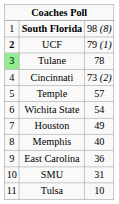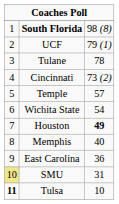(12, 45) bold -> (12, 45) normal
(12, 61) lightgreen background -> (12, 61) no background
(99, 126) normal -> (99, 126) bold
(12, 175) no background -> (12, 175) khaki background
(12, 191) normal -> (12, 191) bold
